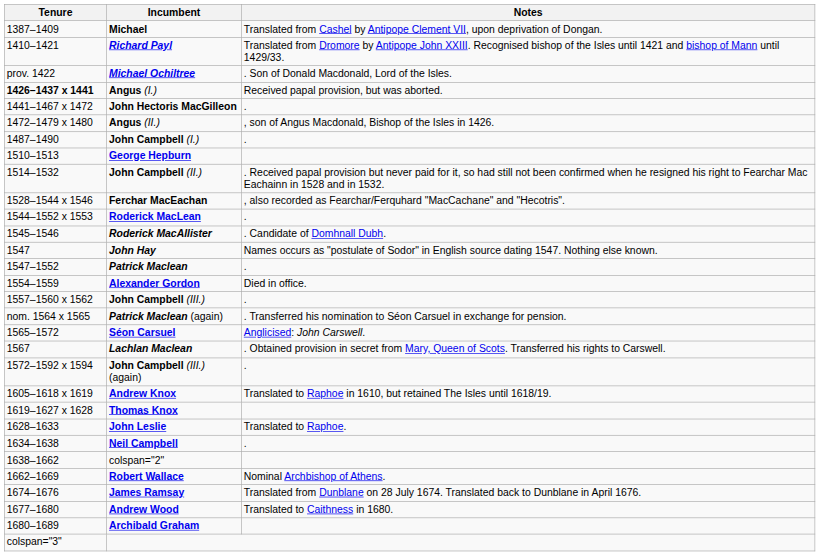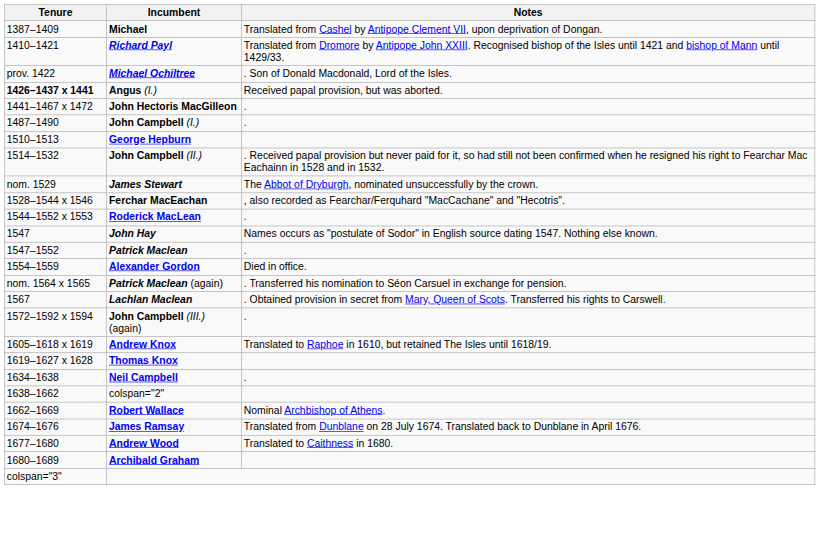- row: (134, 123)
+ row: (145, 184)
- row: (160, 234)
- row: (157, 300)
- row: (142, 333)
- row: (138, 427)
